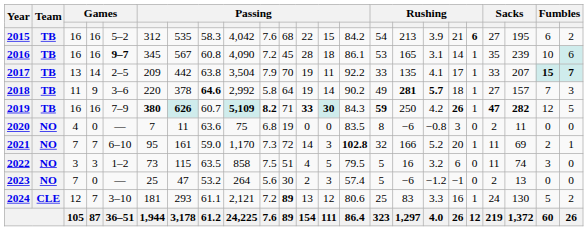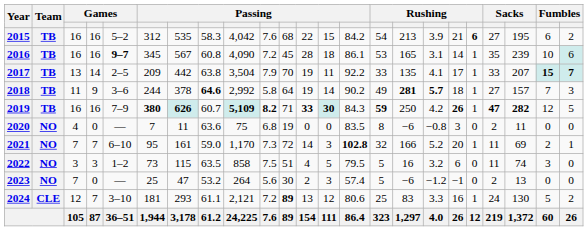(152, 90) 220 -> (152, 90) 244
